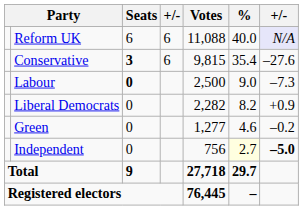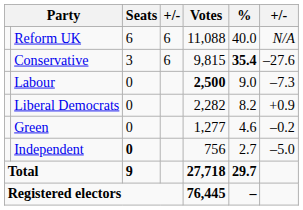(284, 37) lavender background -> (284, 37) no background
(129, 60) bold -> (129, 60) normal
(244, 60) normal -> (244, 60) bold
(129, 82) bold -> (129, 82) normal
(210, 82) normal -> (210, 82) bold
(129, 149) normal -> (129, 149) bold
(248, 149) lightyellow background -> (248, 149) no background
(282, 149) bold -> (282, 149) normal
